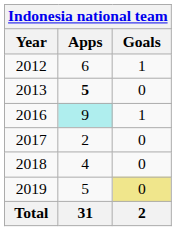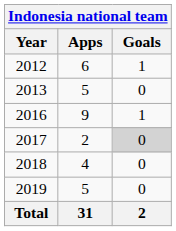(85, 90) bold -> (85, 90) normal
(85, 115) paleturquoise background -> (85, 115) no background
(142, 139) no background -> (142, 139) lightgrey background
(142, 189) khaki background -> (142, 189) no background
